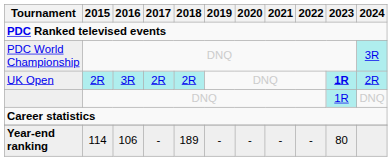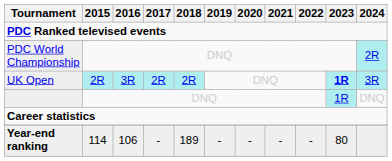(372, 55) 3R -> (372, 55) 2R
(372, 80) 2R -> (372, 80) 3R
